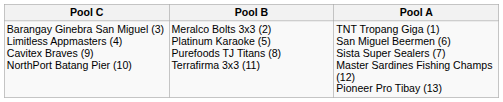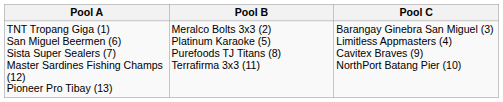columns swapped: (416, 12) <-> (87, 12)
